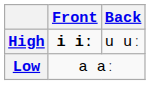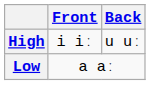(75, 42) bold -> (75, 42) normal
